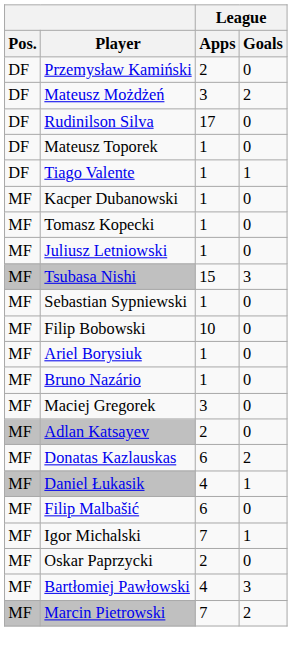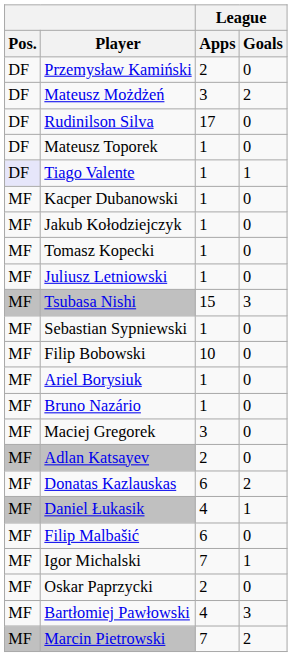(19, 173) no background -> (19, 173) lavender background
+ row: (113, 224)
